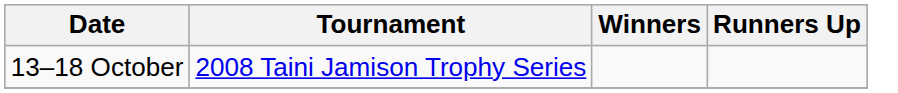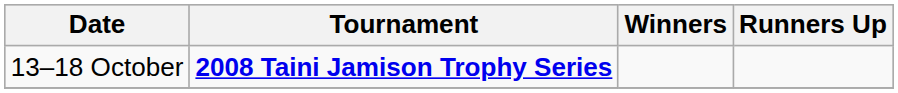(391, 66) normal -> (404, 66) bold
